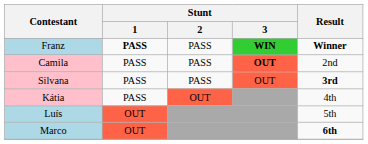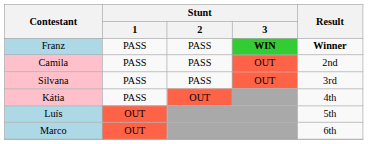(135, 47) bold -> (135, 47) normal
(265, 63) bold -> (265, 63) normal
(330, 80) bold -> (330, 80) normal
(330, 131) bold -> (330, 131) normal
